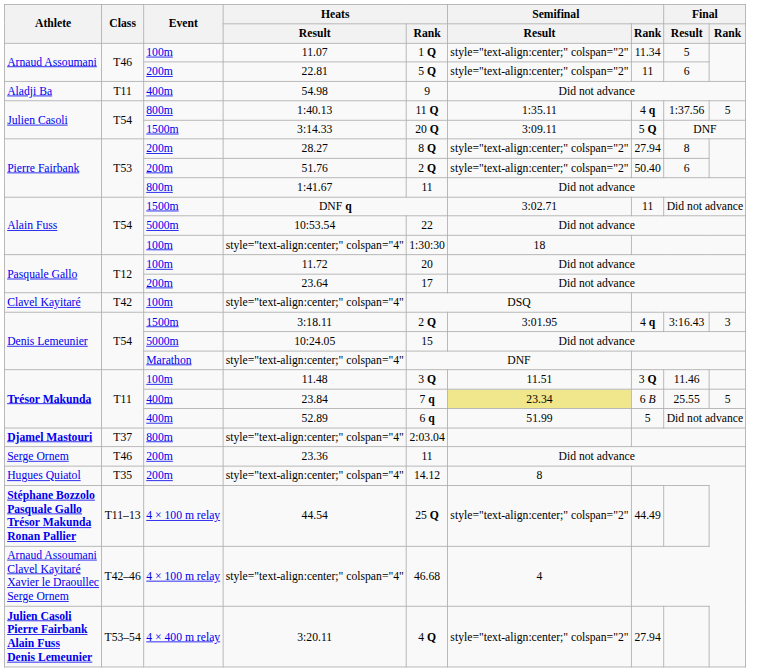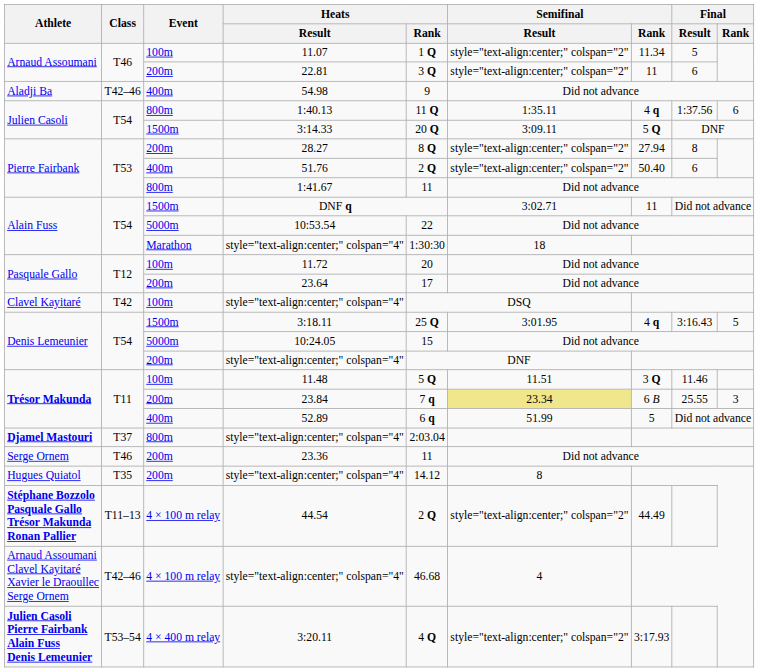(427, 72) 5 Q -> (427, 72) 3 Q
(123, 91) T11 -> (123, 91) T42–46
(728, 110) 5 -> (736, 110) 6
(160, 168) 200m -> (160, 168) 400m
(160, 245) 100m -> (169, 245) Marathon
(427, 322) 2 Q -> (427, 322) 25 Q
(728, 322) 3 -> (736, 322) 5
(169, 360) Marathon -> (160, 360) 200m
(427, 380) 3 Q -> (427, 380) 5 Q
(160, 399) 400m -> (160, 399) 200m
(728, 399) 5 -> (736, 399) 3
(427, 516) 25 Q -> (427, 516) 2 Q
(648, 637) 27.94 -> (652, 637) 3:17.93
